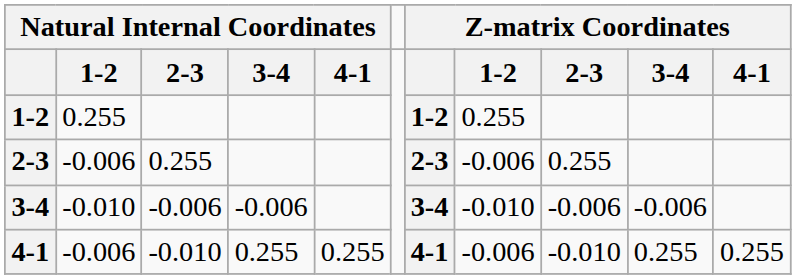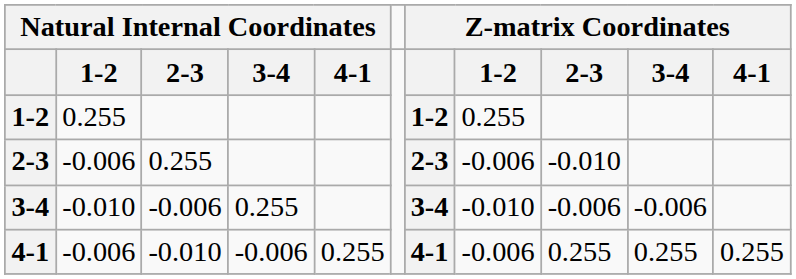(580, 161) 0.255 -> (584, 161) -0.010
(271, 206) -0.006 -> (266, 206) 0.255
(266, 251) 0.255 -> (271, 251) -0.006
(584, 251) -0.010 -> (580, 251) 0.255
